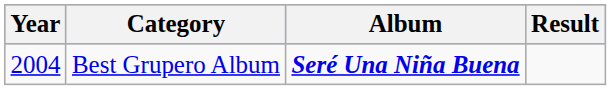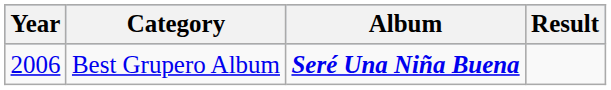(35, 63) 2004 -> (35, 63) 2006
